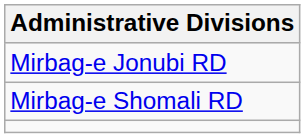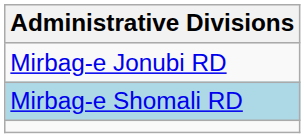(127, 100) no background -> (127, 100) lightblue background
